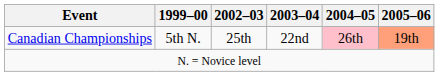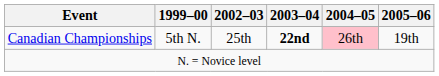(295, 37) normal -> (295, 37) bold
(406, 37) lightsalmon background -> (406, 37) no background
